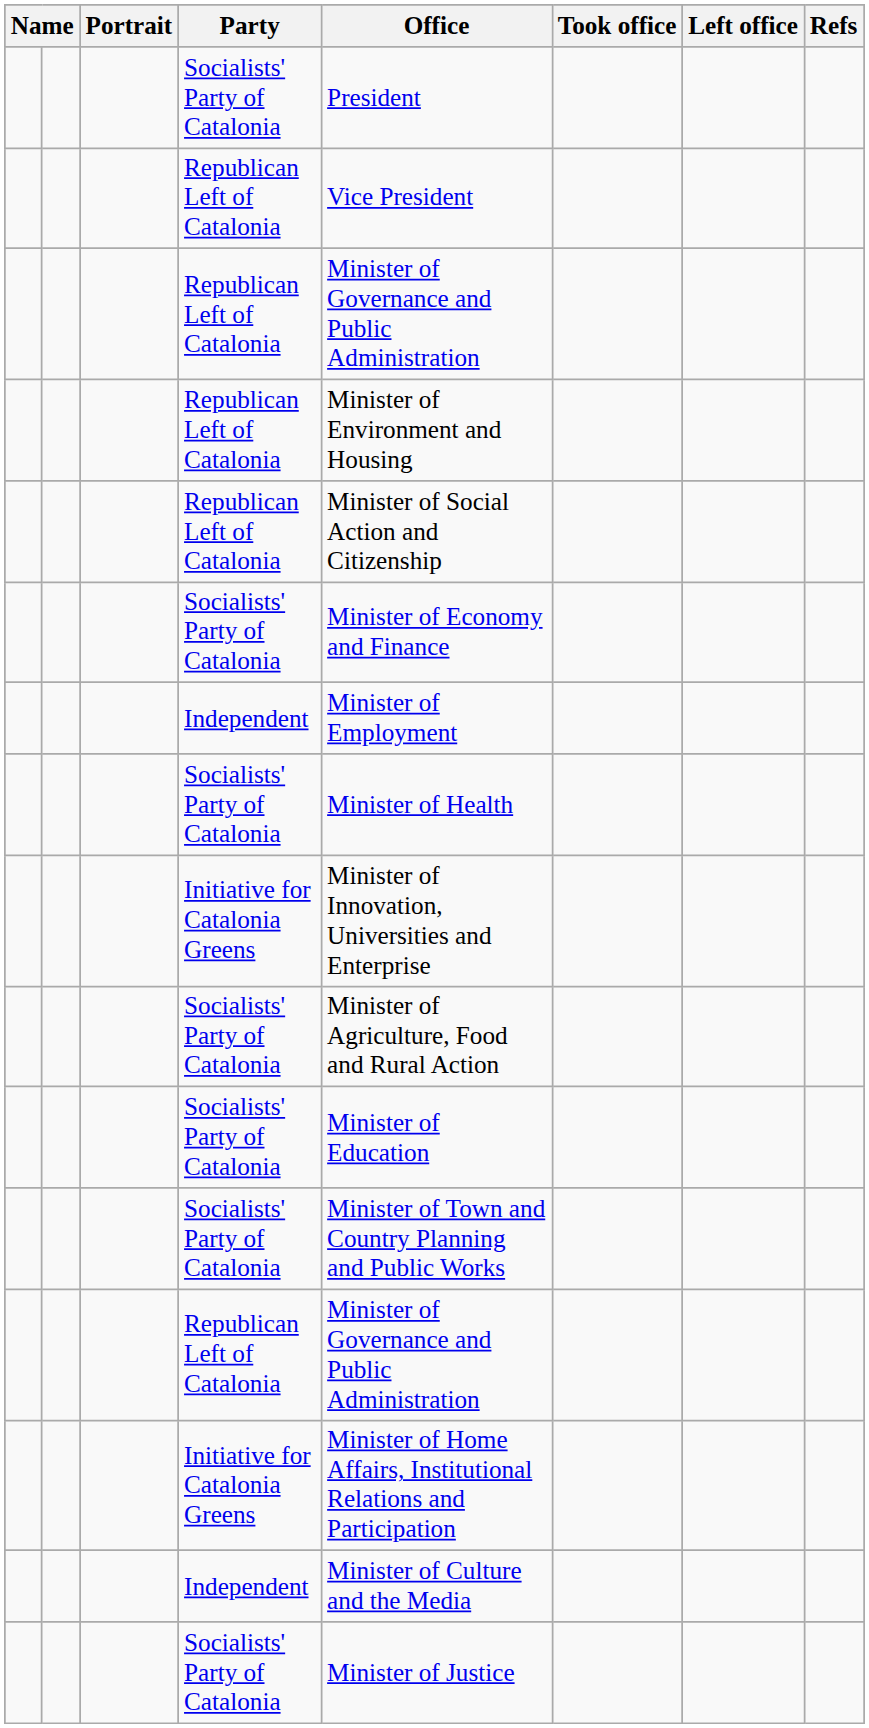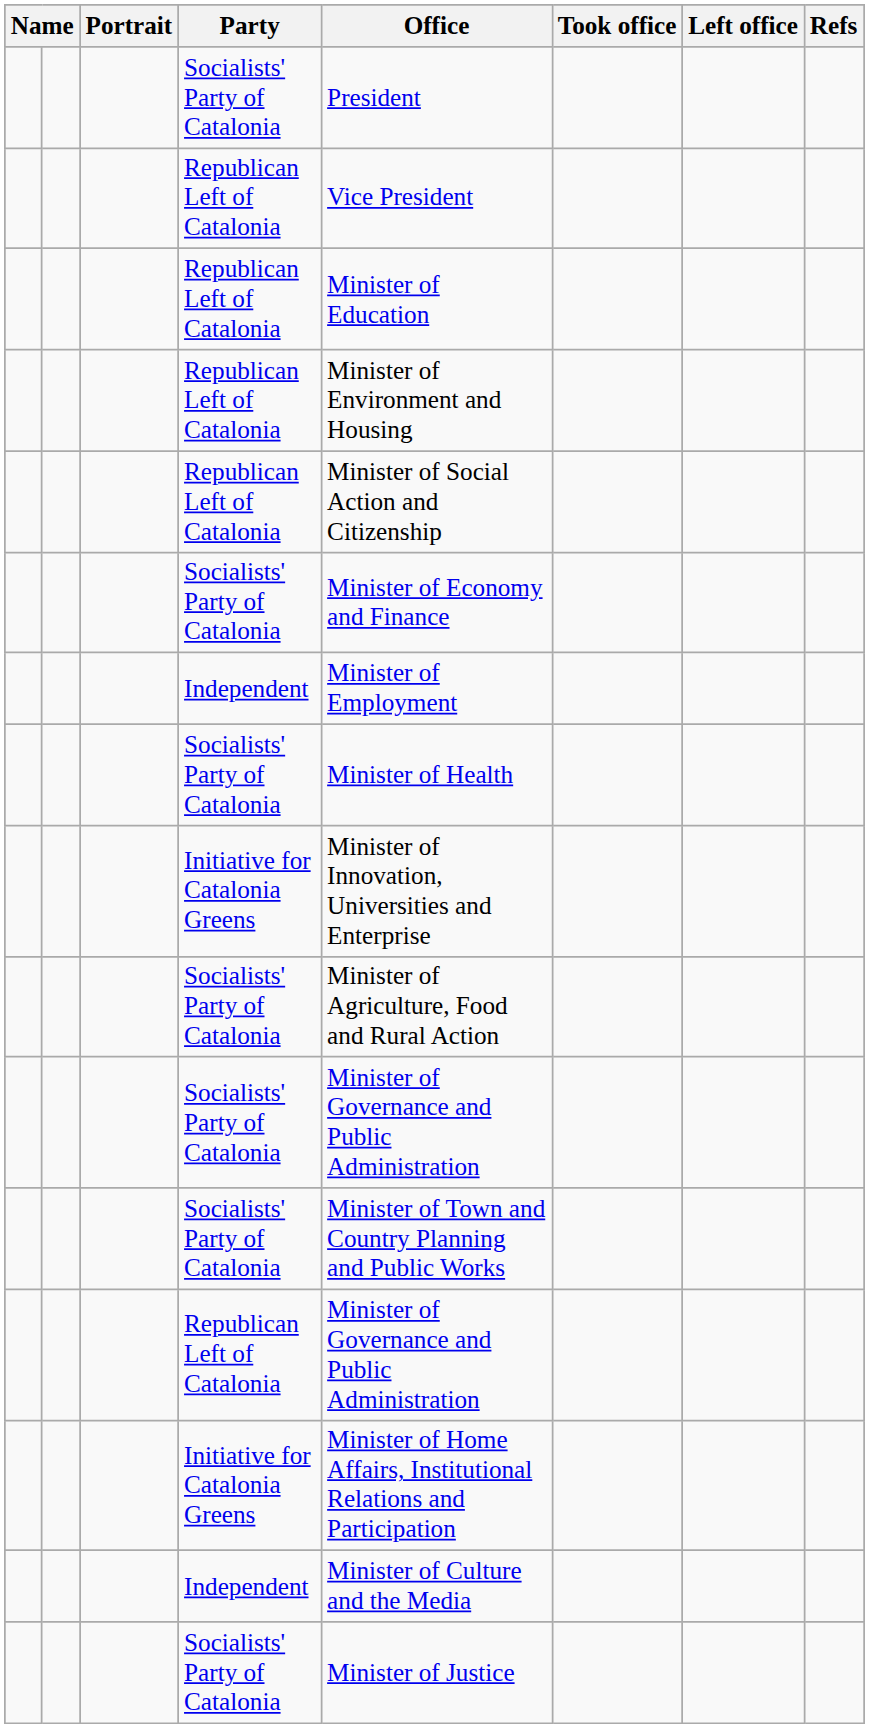(409, 313) Minister of Governance and Public Administration -> (383, 299) Minister of Education
(383, 1137) Minister of Education -> (409, 1122) Minister of Governance and Public Administration
